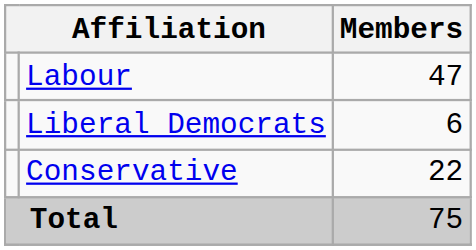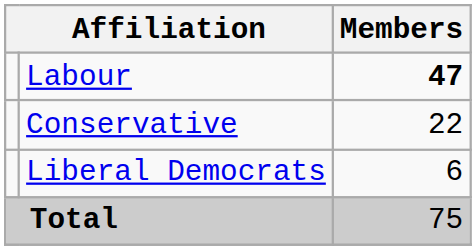(446, 77) normal -> (446, 77) bold
rows swapped: (132, 173) <-> (176, 125)
